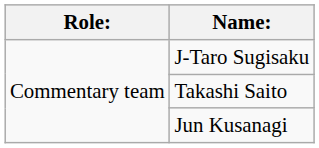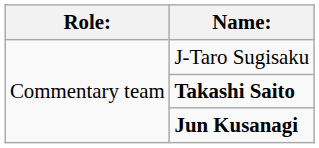(231, 91) normal -> (235, 91) bold
(231, 125) normal -> (236, 125) bold
